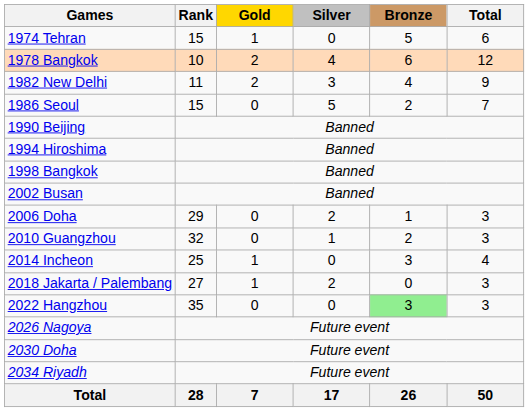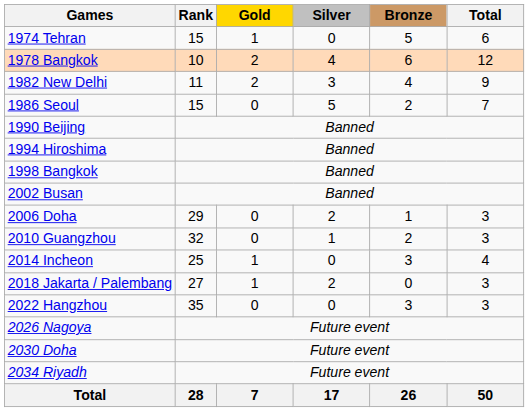(408, 305) lightgreen background -> (408, 305) no background
